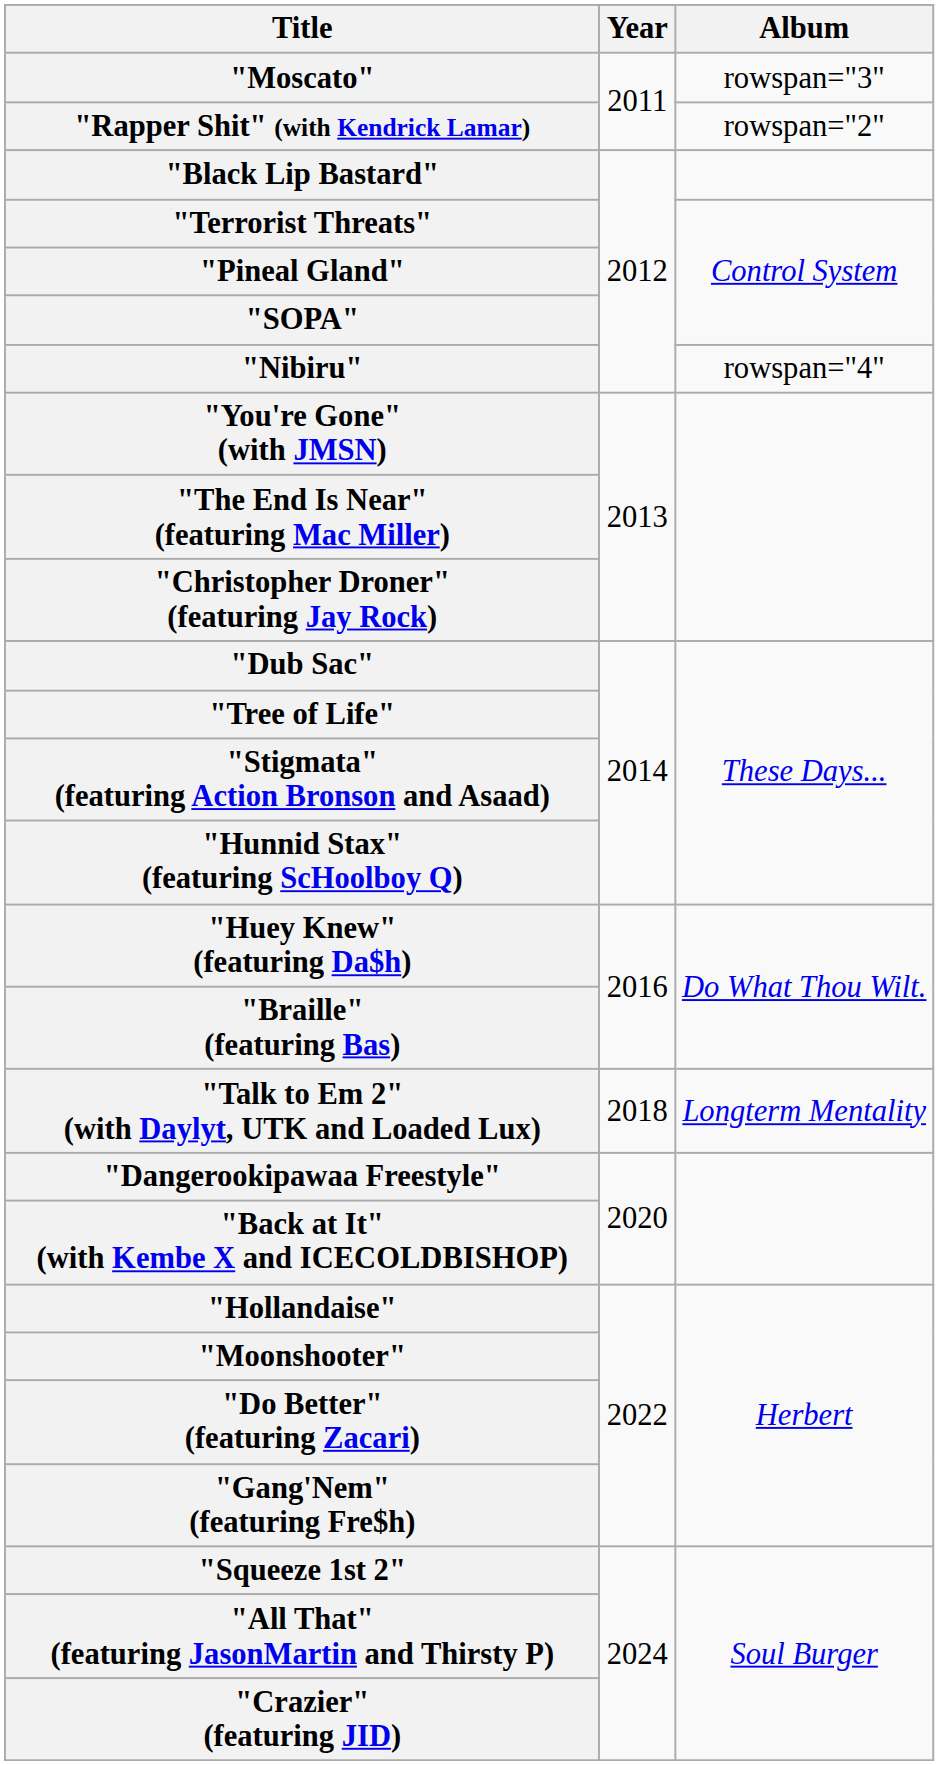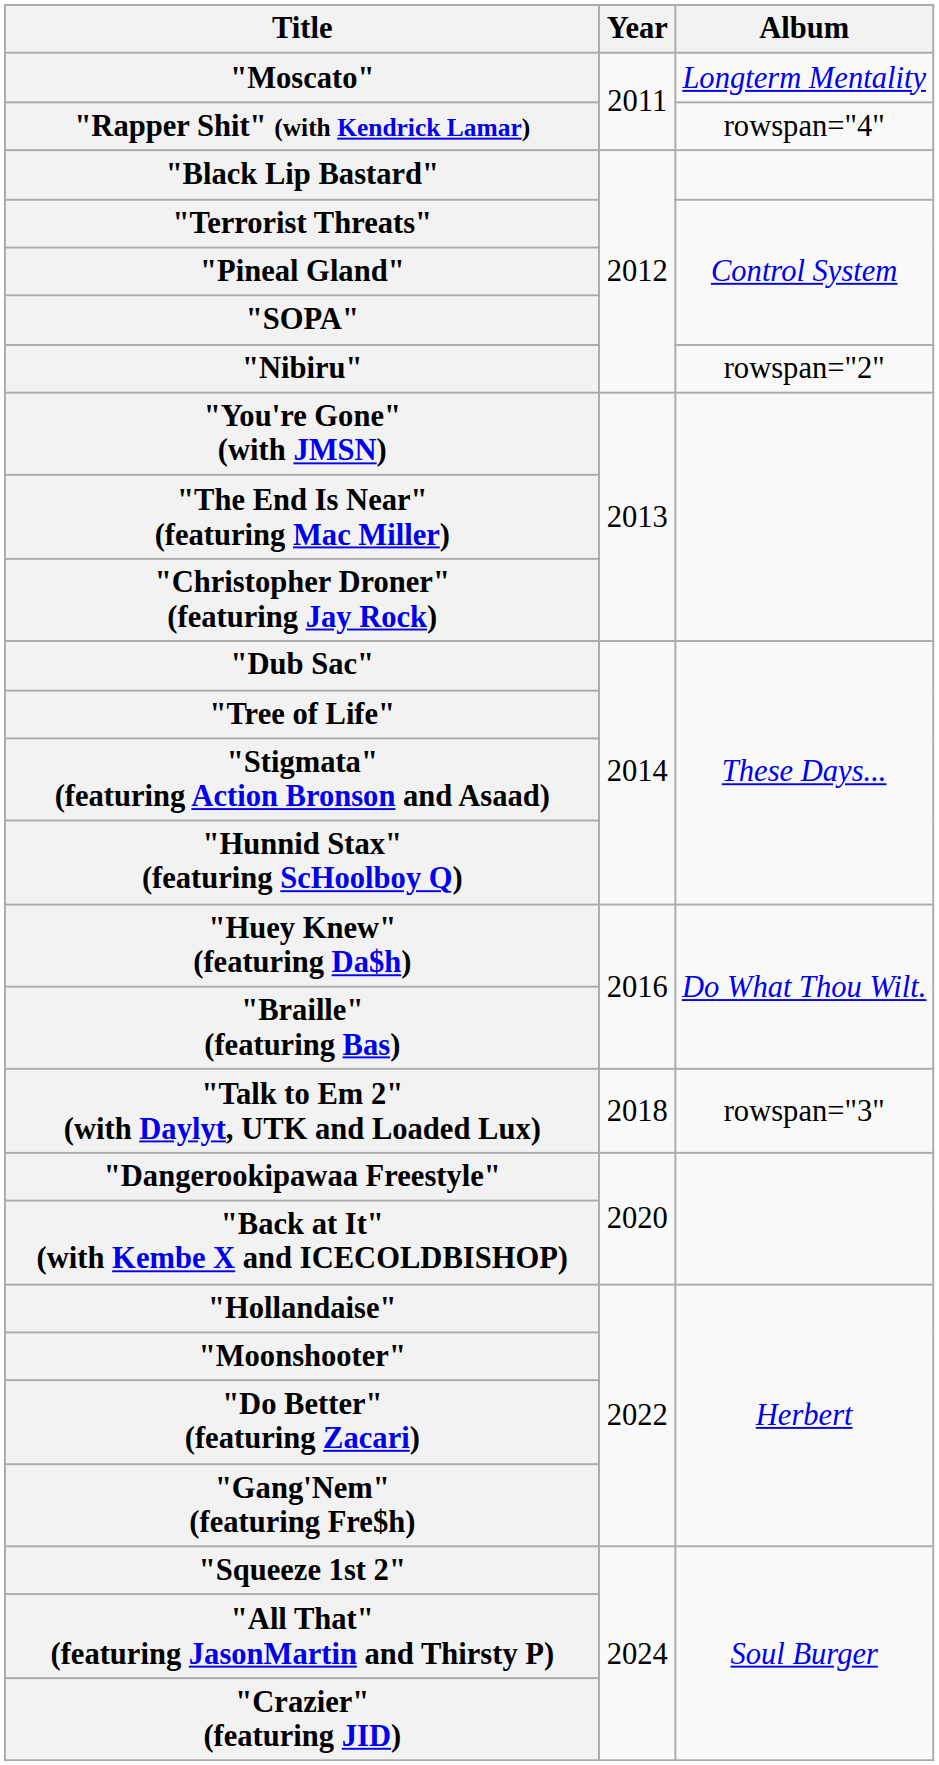(804, 77) rowspan="3" -> (804, 77) Longterm Mentality
(804, 125) rowspan="2" -> (804, 125) rowspan="4"
(804, 367) rowspan="4" -> (804, 367) rowspan="2"
(804, 1110) Longterm Mentality -> (804, 1110) rowspan="3"
